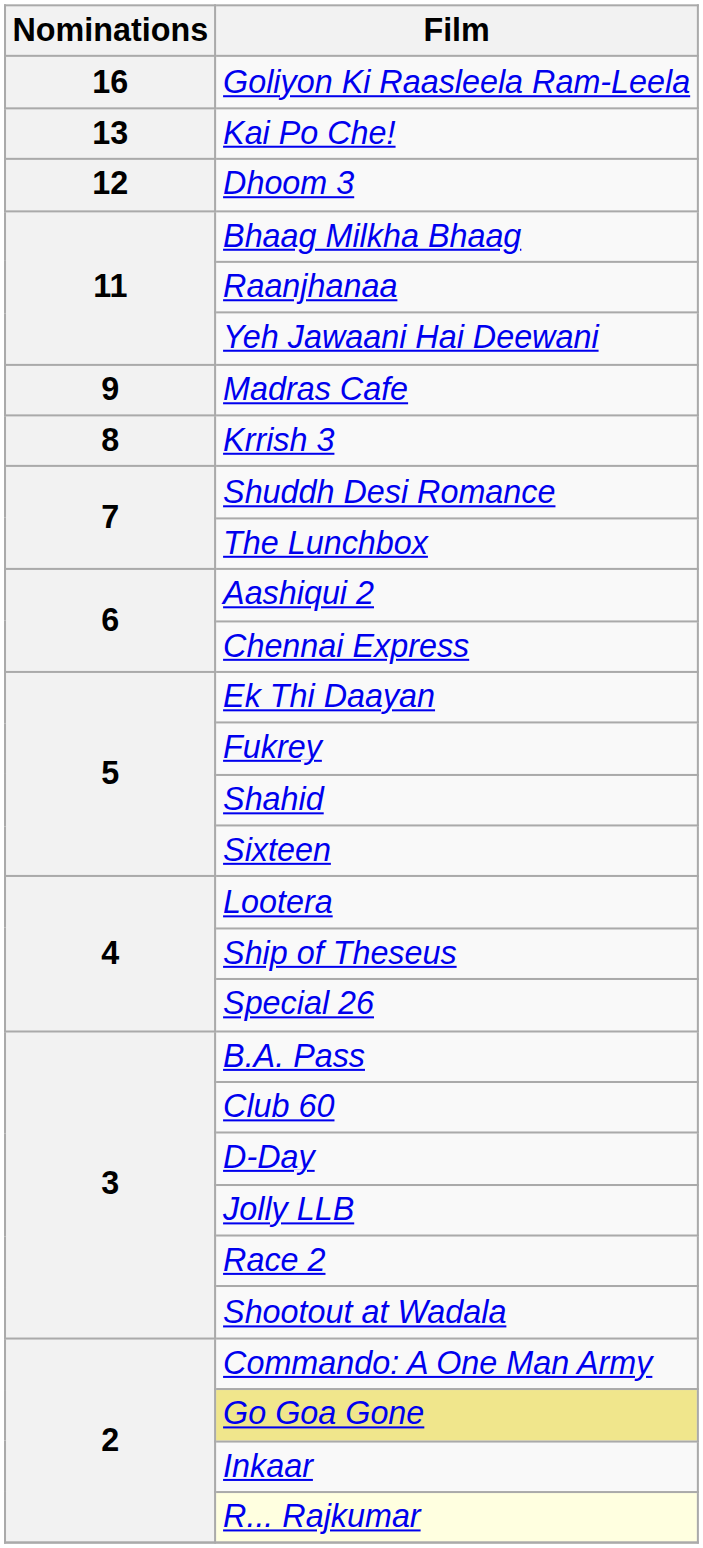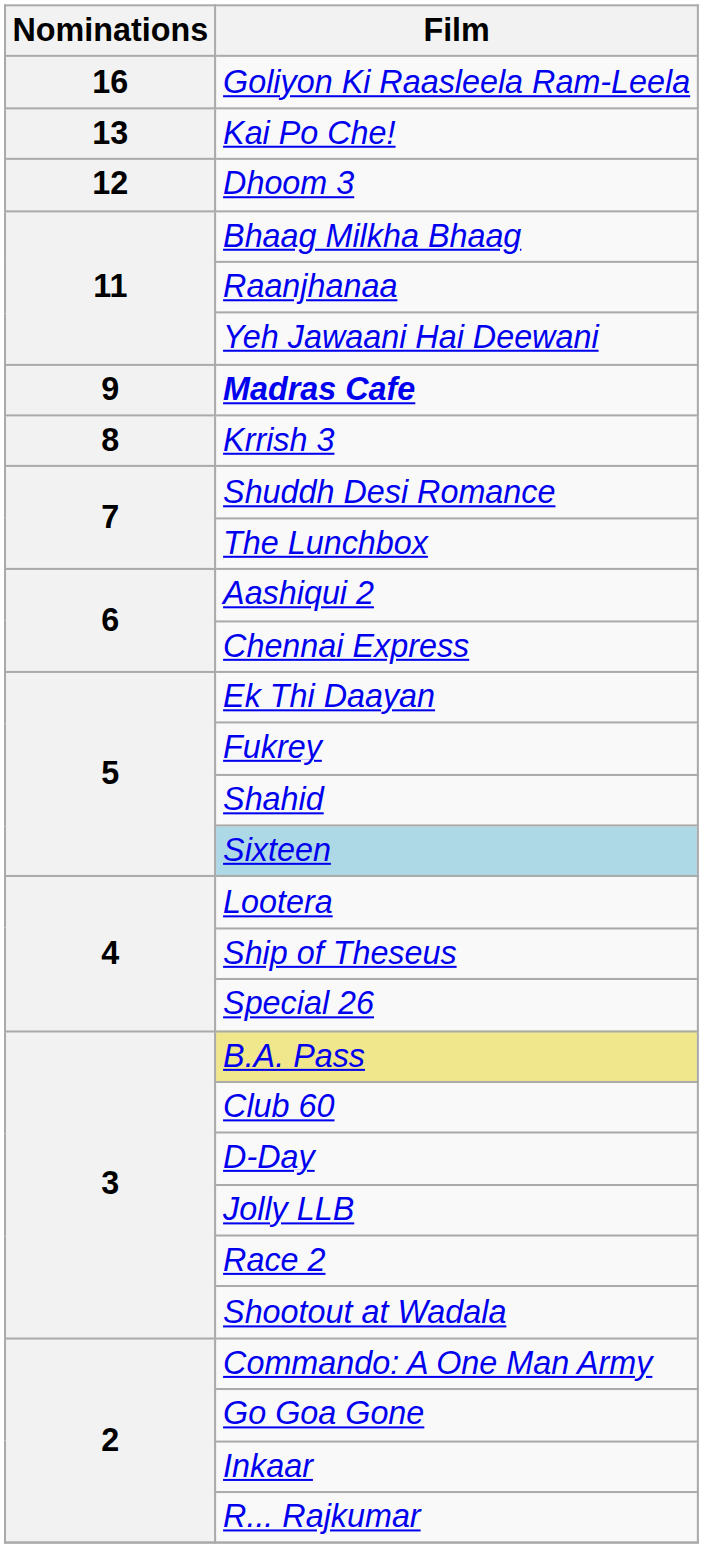(316, 389) normal -> (319, 389) bold
(277, 850) no background -> (277, 850) lightblue background
(294, 1055) no background -> (294, 1055) khaki background
(324, 1414) khaki background -> (324, 1414) no background
(322, 1516) lightyellow background -> (322, 1516) no background
